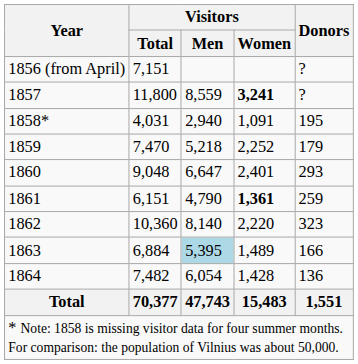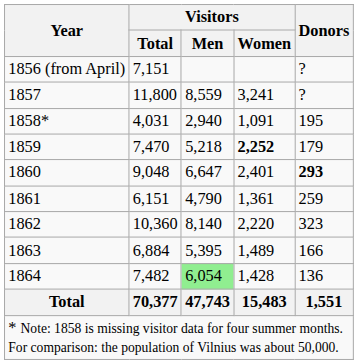(256, 95) bold -> (256, 95) normal
(256, 146) normal -> (256, 146) bold
(311, 172) normal -> (311, 172) bold
(256, 198) bold -> (256, 198) normal
(204, 250) lightblue background -> (204, 250) no background
(204, 276) no background -> (204, 276) lightgreen background
